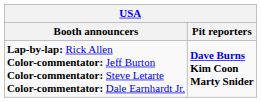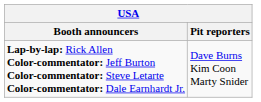(222, 69) bold -> (219, 69) normal
